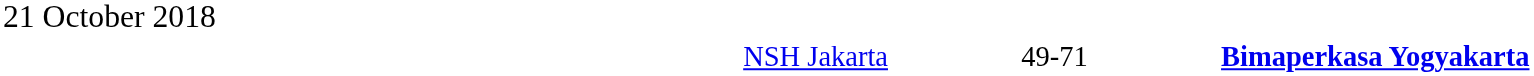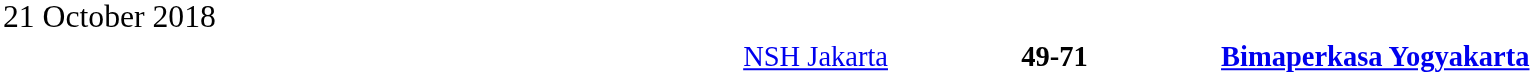(1055, 56) normal -> (1055, 56) bold
